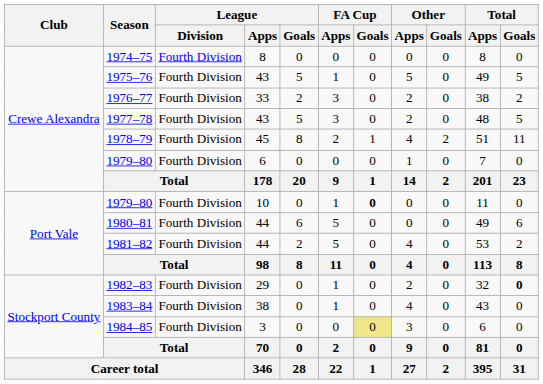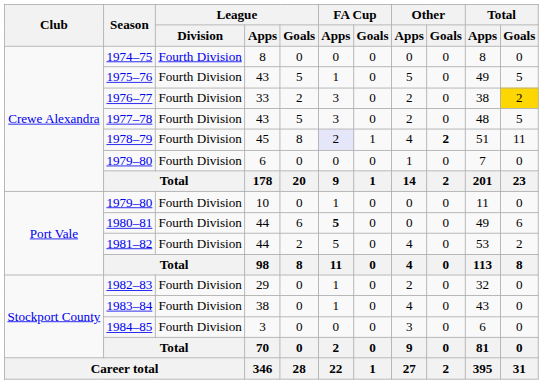(519, 98) no background -> (519, 98) gold background
(336, 139) no background -> (336, 139) lavender background
(446, 139) normal -> (446, 139) bold
(373, 202) bold -> (373, 202) normal
(336, 222) normal -> (336, 222) bold
(519, 285) bold -> (519, 285) normal
(373, 327) khaki background -> (373, 327) no background
